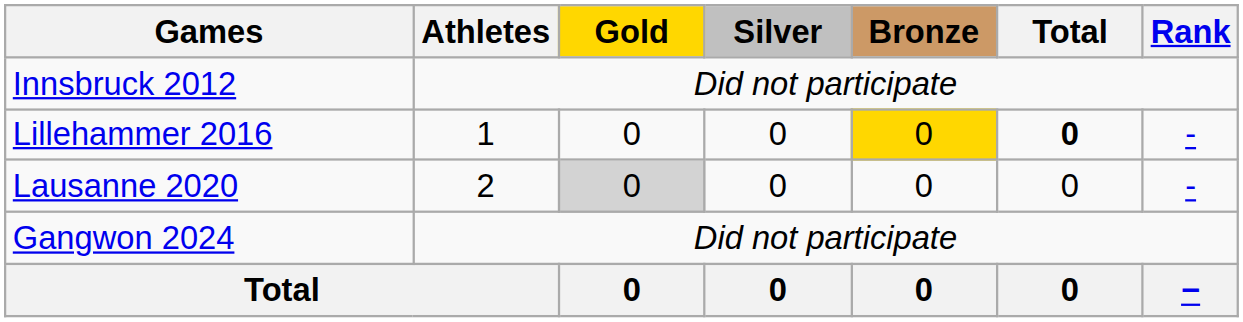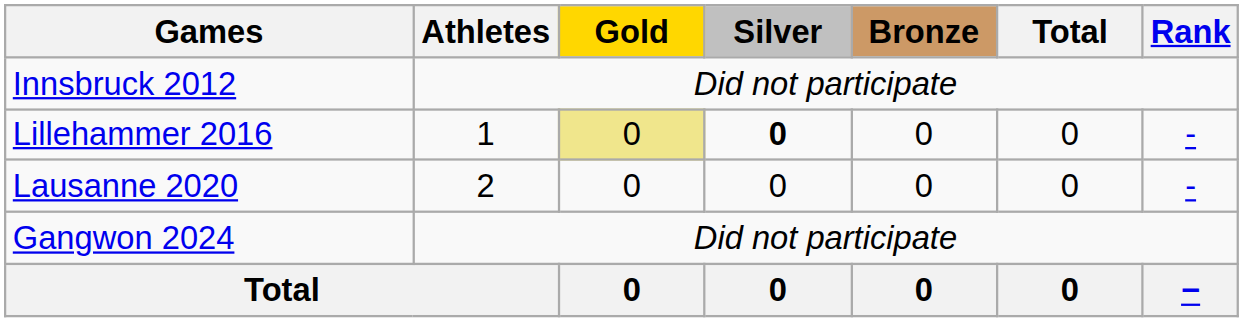(632, 135) no background -> (632, 135) khaki background
(778, 135) normal -> (778, 135) bold
(924, 135) gold background -> (924, 135) no background
(1070, 135) bold -> (1070, 135) normal
(632, 186) lightgrey background -> (632, 186) no background
